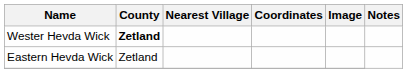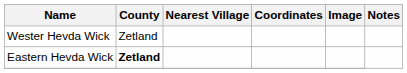(139, 36) bold -> (138, 36) normal
(138, 57) normal -> (139, 57) bold
